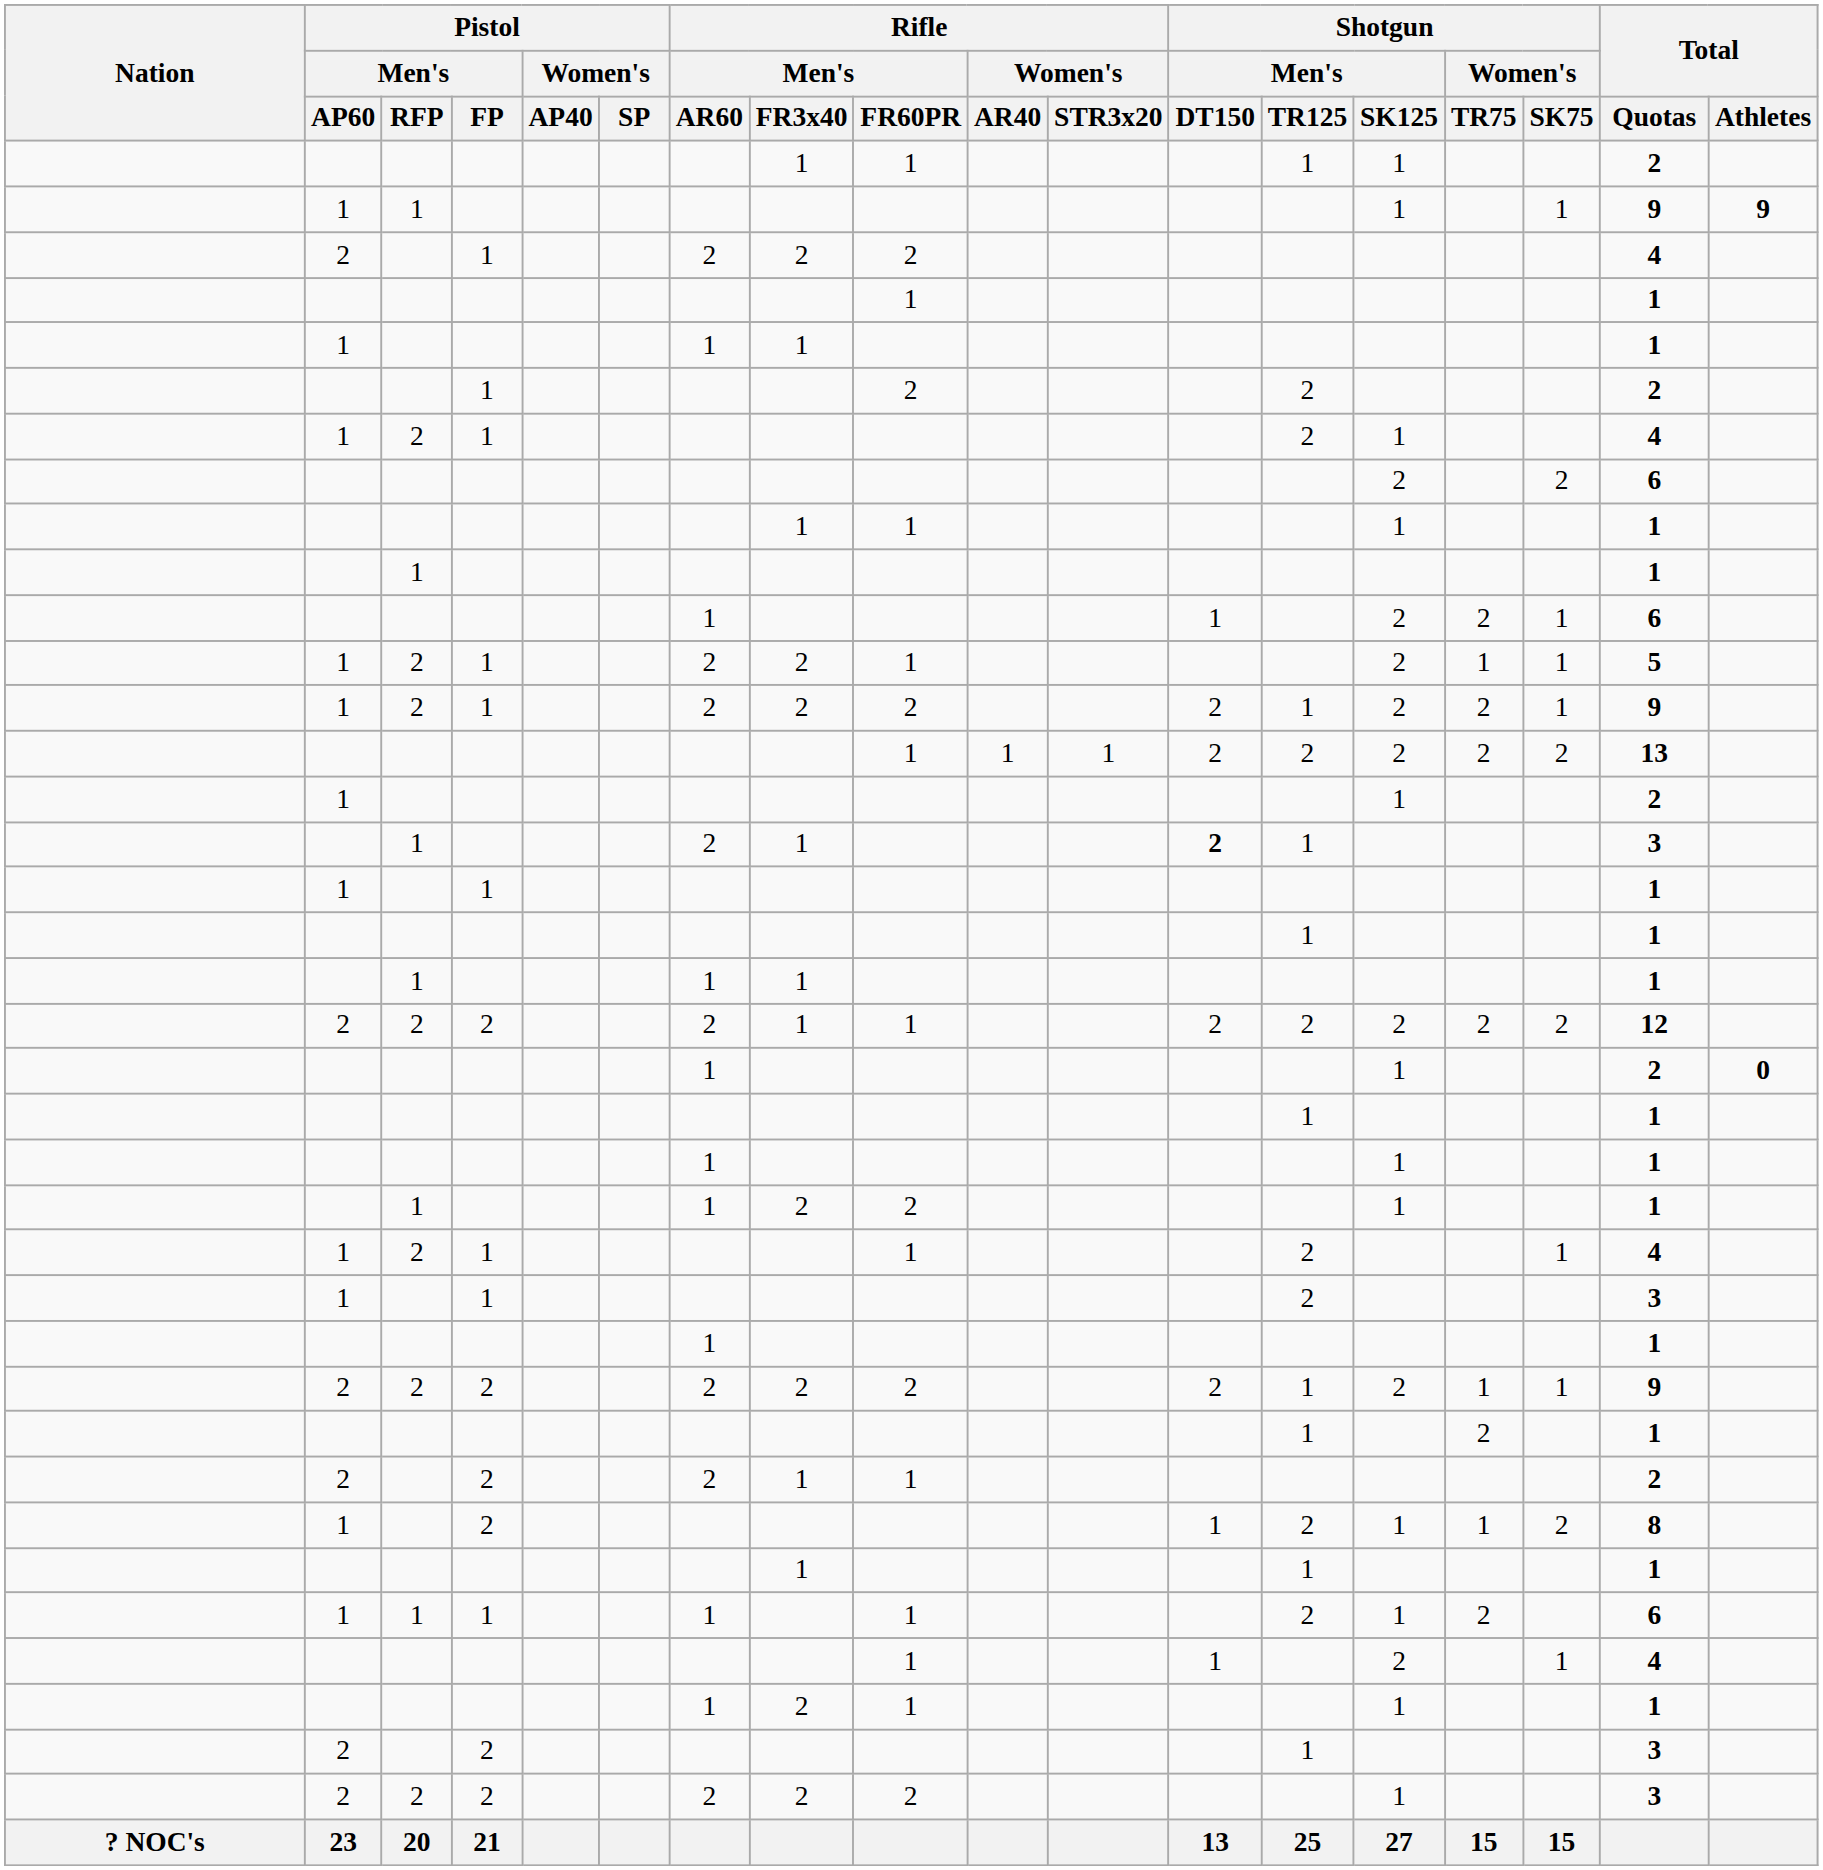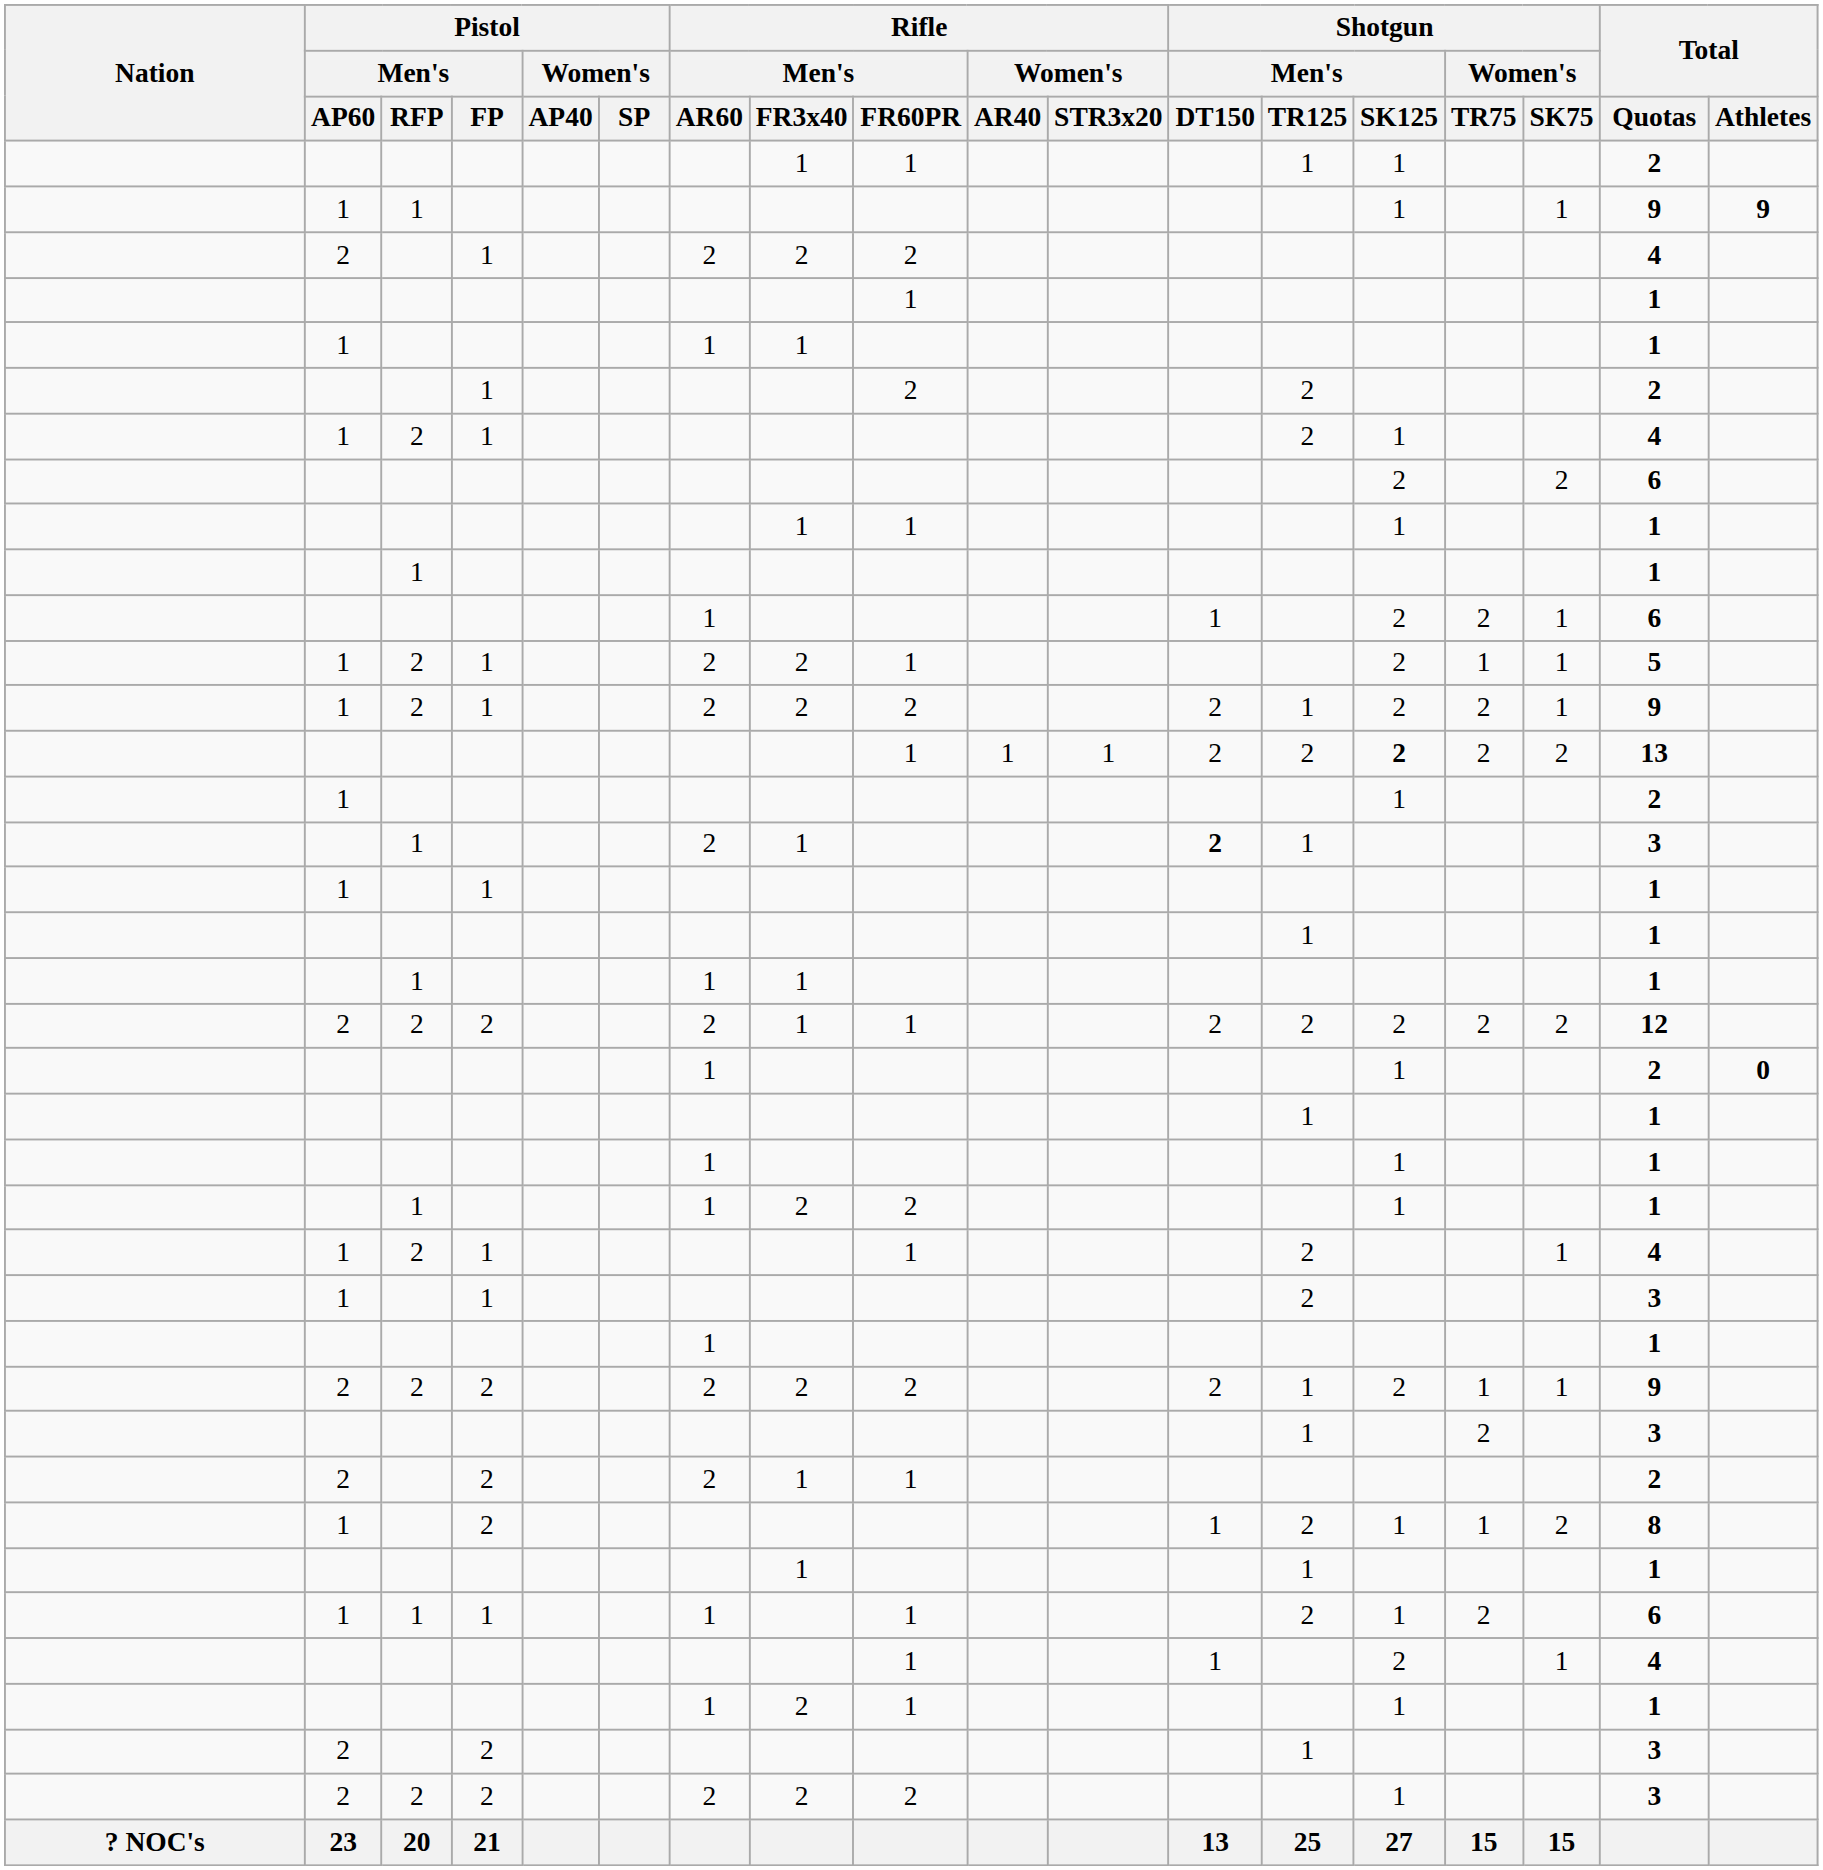(1399, 753) normal -> (1399, 753) bold
(1654, 1433) 1 -> (1654, 1433) 3
